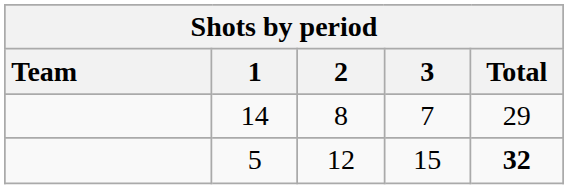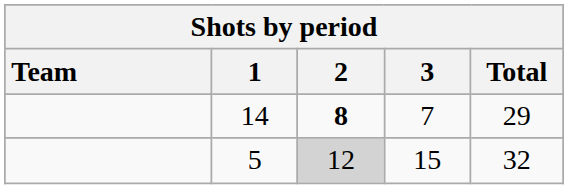(341, 115) normal -> (341, 115) bold
(341, 159) no background -> (341, 159) lightgrey background
(517, 159) bold -> (517, 159) normal
